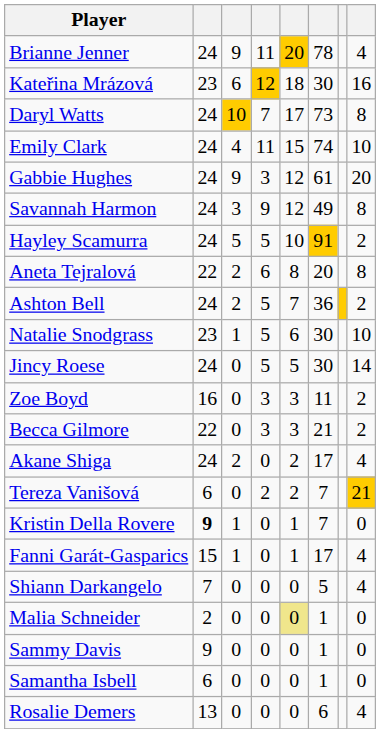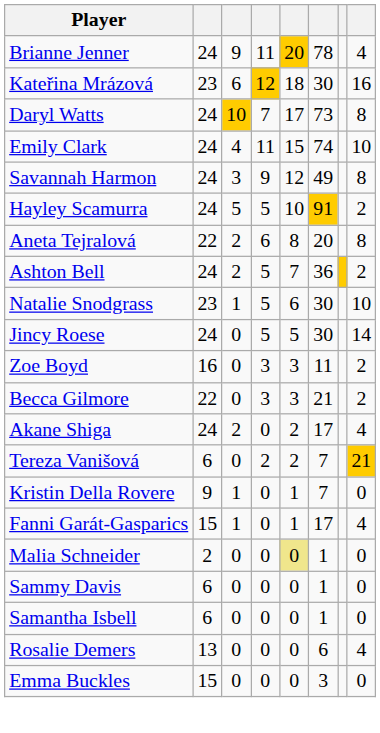- row: (71, 177)
(207, 523) bold -> (207, 492) normal
- row: (86, 586)
(207, 649) 9 -> (207, 586) 6
+ row: (70, 680)
